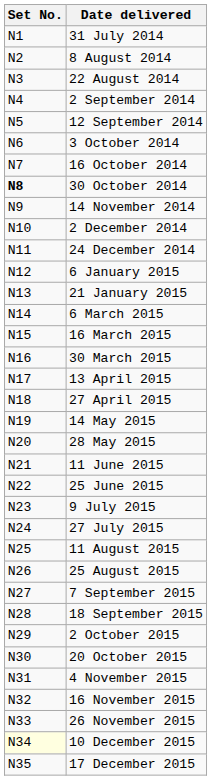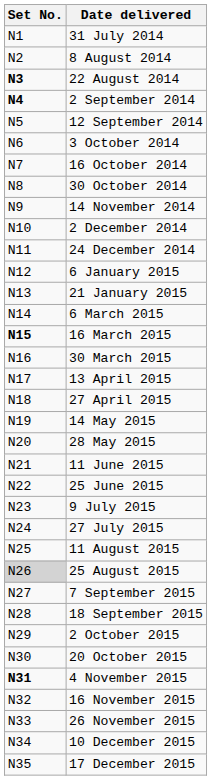(16, 79) normal -> (16, 79) bold
(16, 101) normal -> (16, 101) bold
(16, 186) bold -> (16, 186) normal
(19, 336) normal -> (19, 336) bold
(19, 572) no background -> (19, 572) lightgrey background
(19, 679) normal -> (19, 679) bold
(19, 743) lightyellow background -> (19, 743) no background
